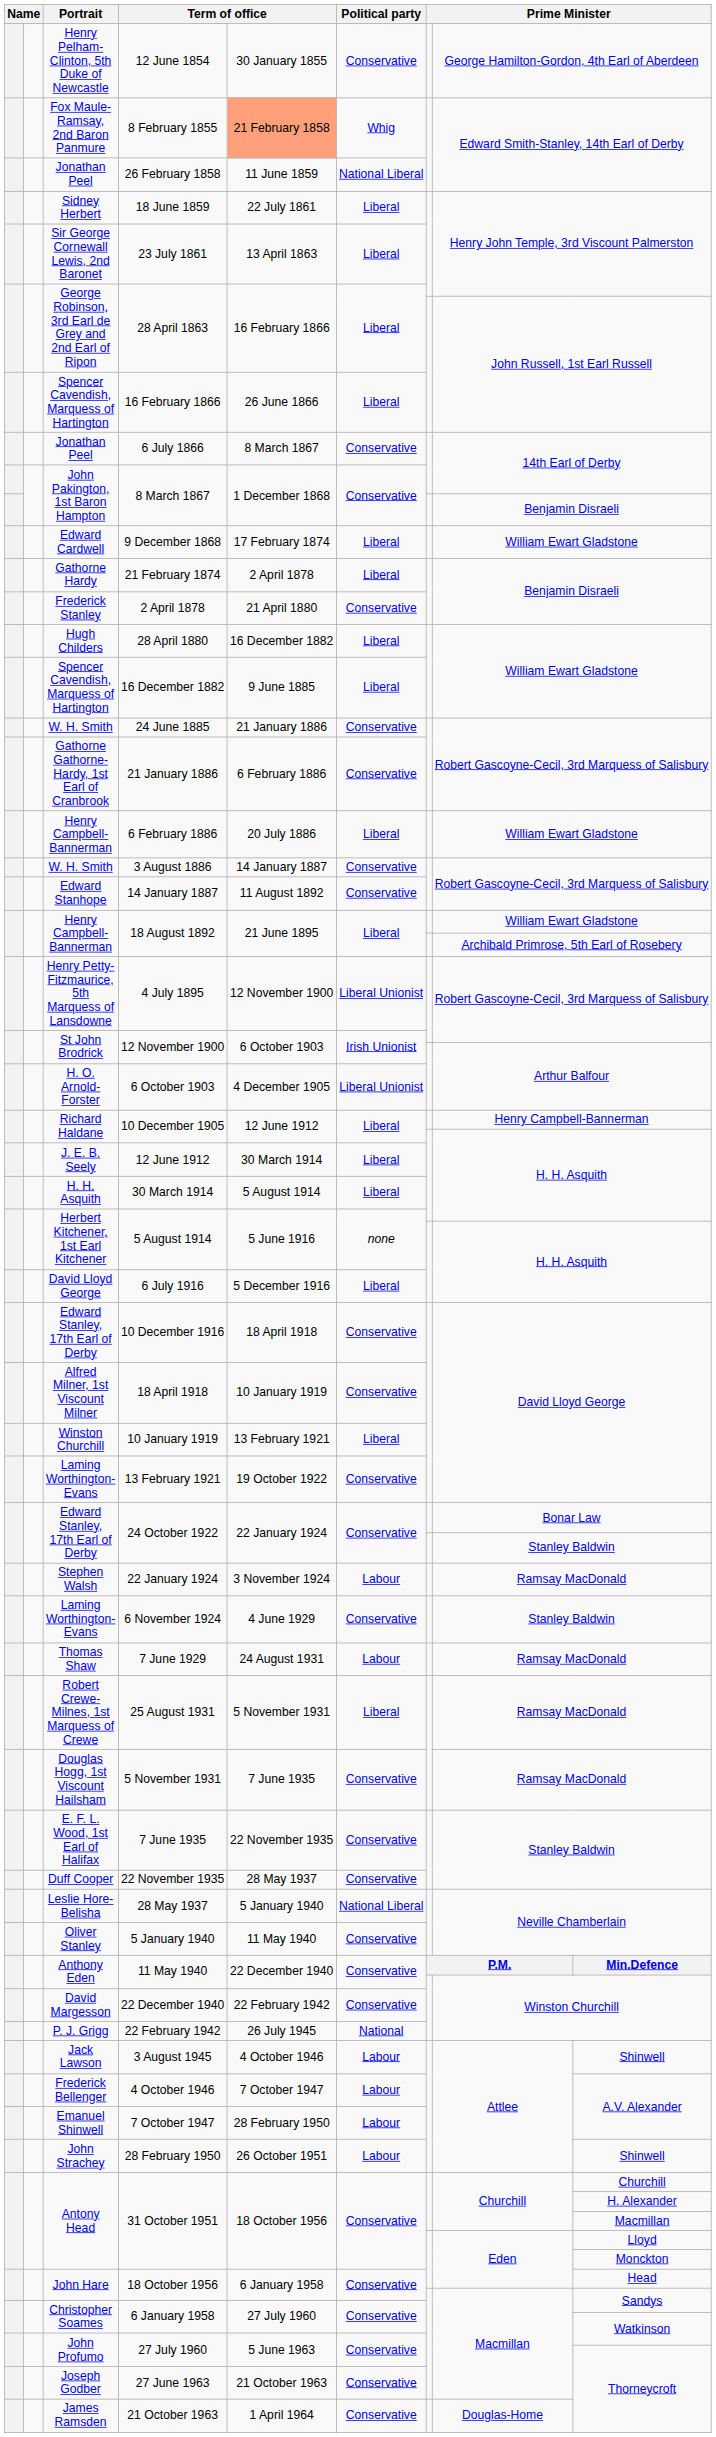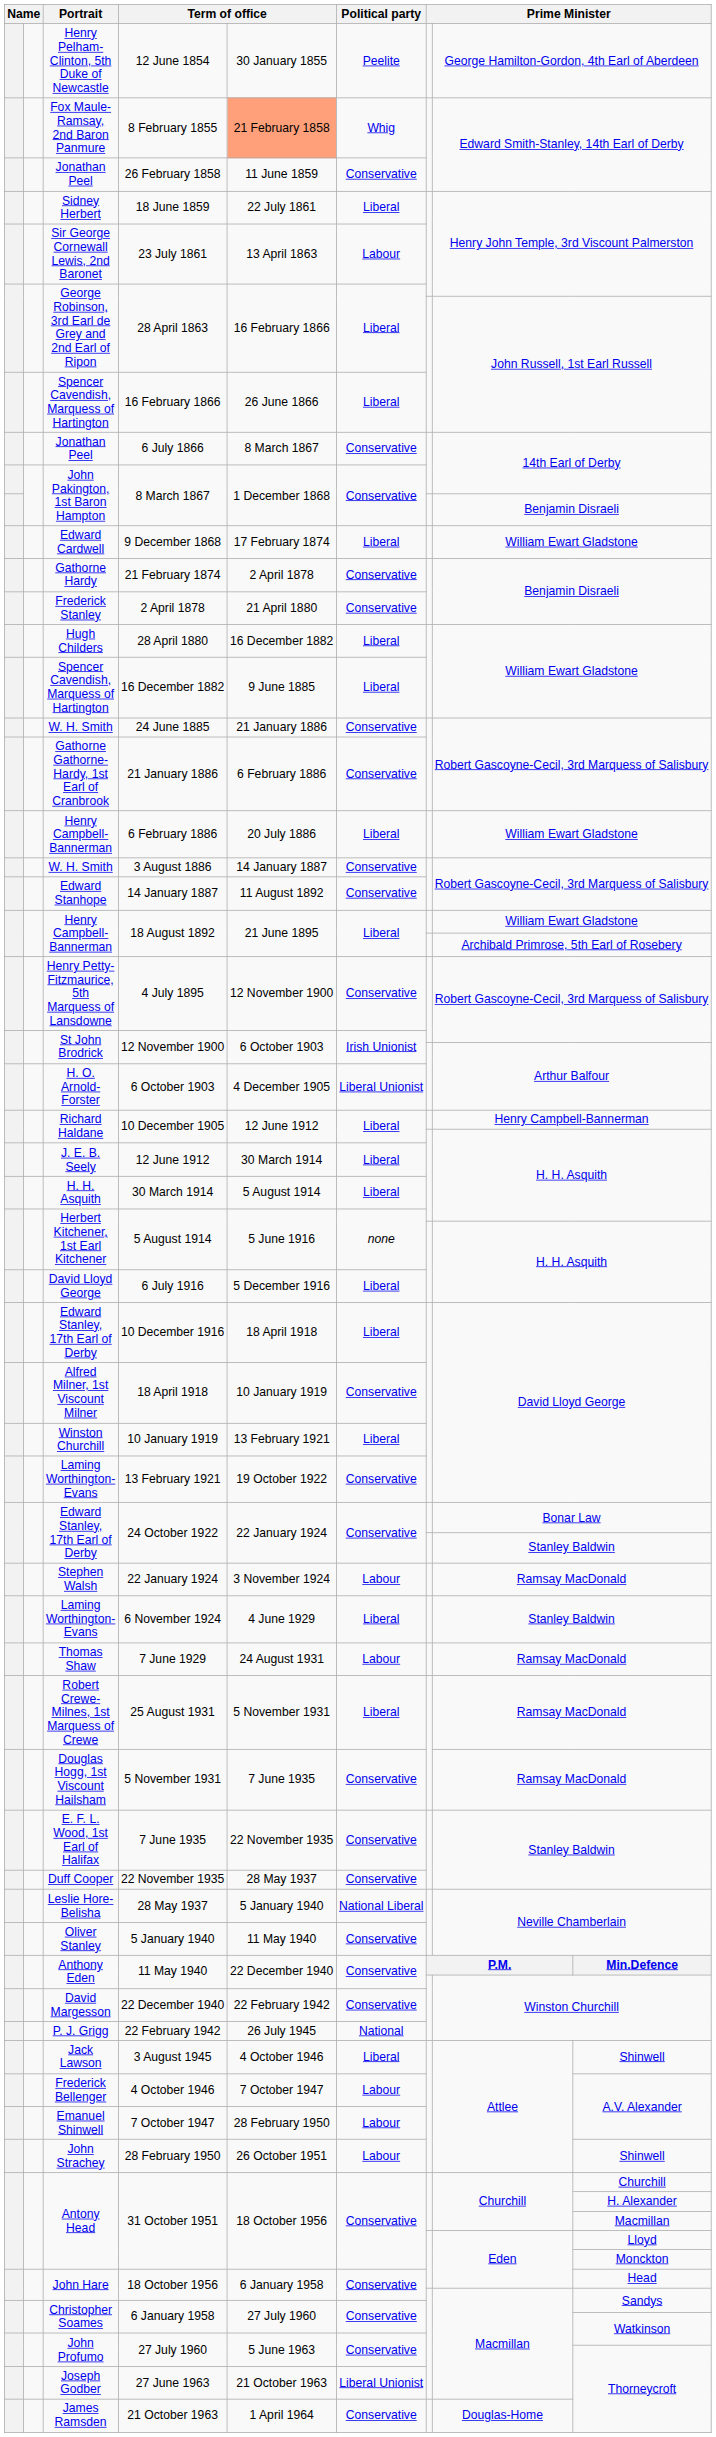(381, 60) Conservative -> (381, 60) Peelite
(381, 174) National Liberal -> (381, 174) Conservative
(381, 254) Liberal -> (381, 254) Labour
(381, 575) Liberal -> (381, 575) Conservative
(381, 993) Liberal Unionist -> (381, 993) Conservative
(381, 1332) Conservative -> (381, 1332) Liberal
(381, 1619) Conservative -> (381, 1619) Liberal
(381, 2057) Labour -> (381, 2057) Liberal
(381, 2382) Conservative -> (381, 2382) Liberal Unionist
